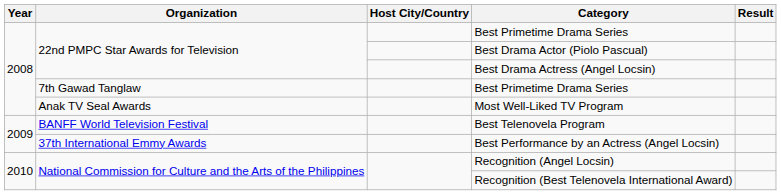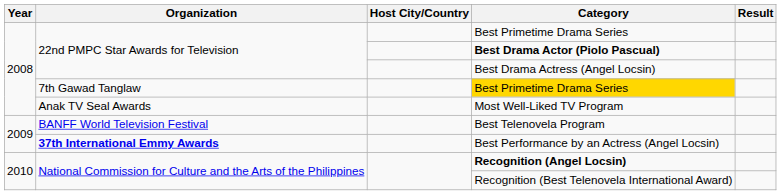(561, 50) normal -> (567, 50) bold
(551, 87) no background -> (551, 87) gold background
(122, 143) normal -> (129, 143) bold
(544, 161) normal -> (550, 161) bold
